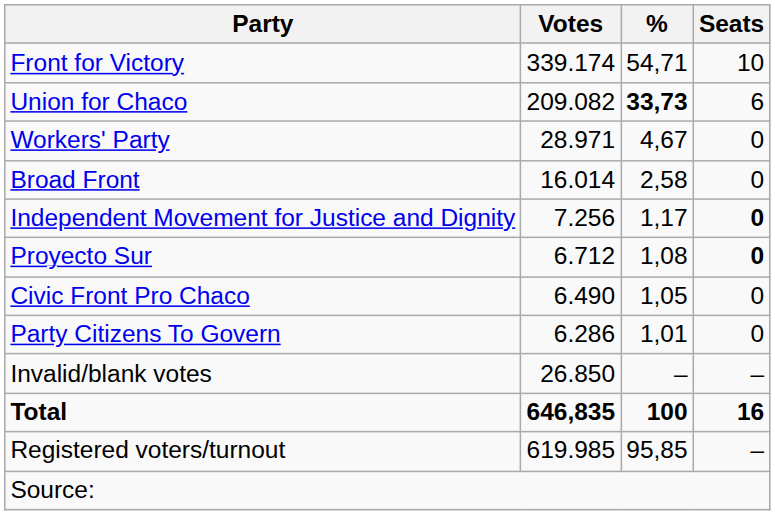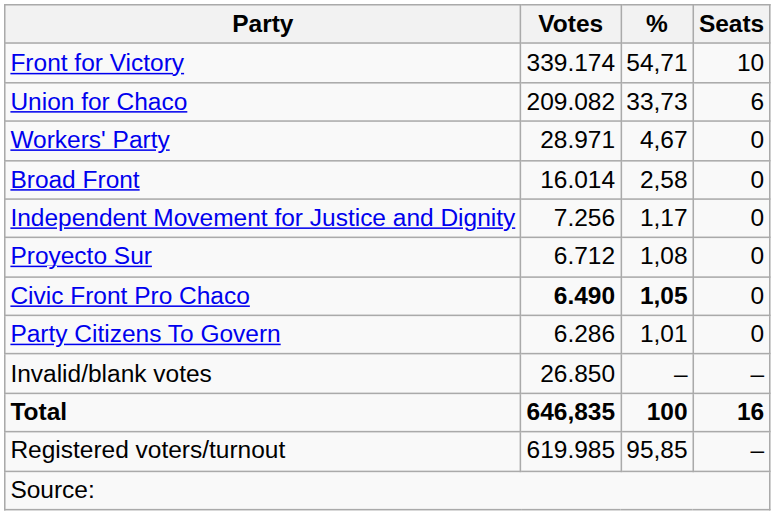(657, 101) bold -> (657, 101) normal
(757, 218) bold -> (757, 218) normal
(757, 256) bold -> (757, 256) normal
(584, 295) normal -> (584, 295) bold
(664, 295) normal -> (664, 295) bold
